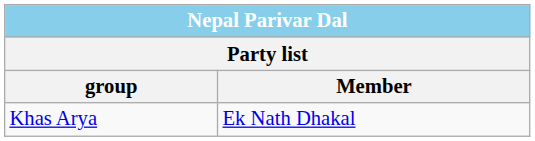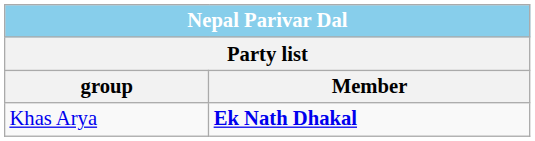(289, 119) normal -> (285, 119) bold
